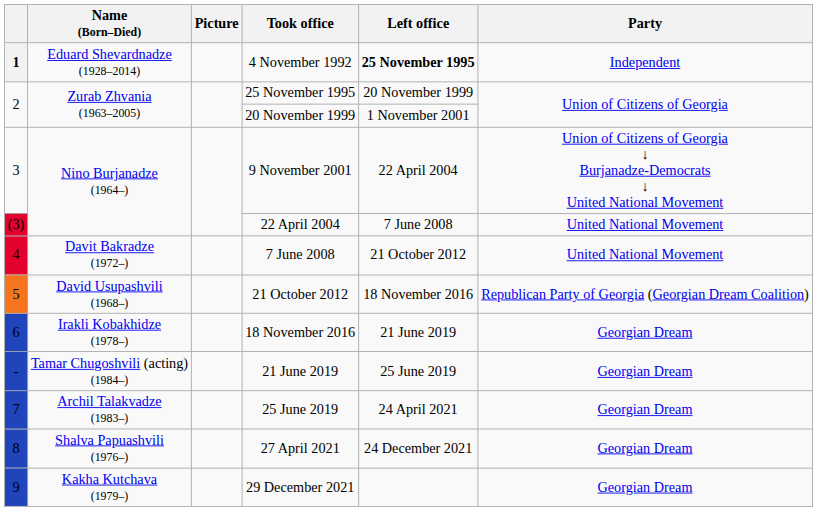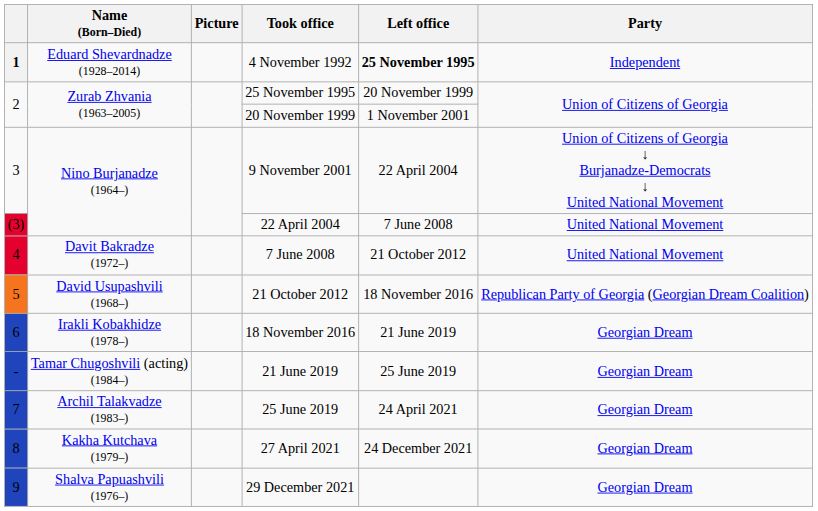(109, 448) Shalva Papuashvili (1976–) -> (109, 448) Kakha Kutchava (1979–)
(109, 487) Kakha Kutchava (1979–) -> (109, 487) Shalva Papuashvili (1976–)
